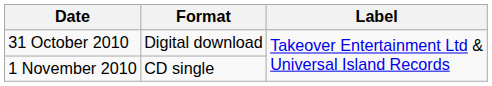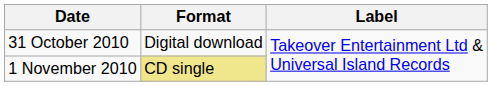(179, 68) no background -> (179, 68) khaki background
